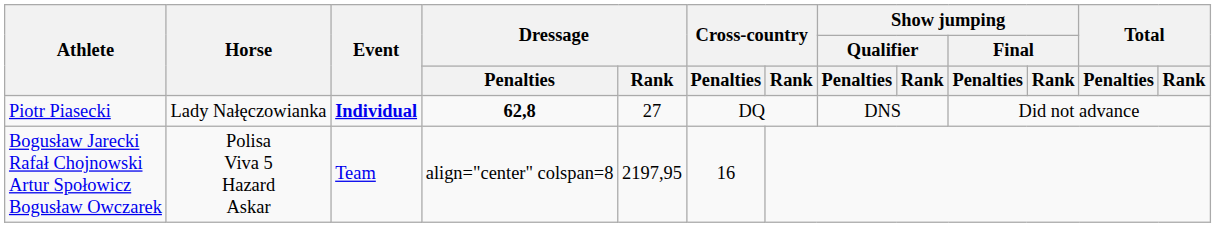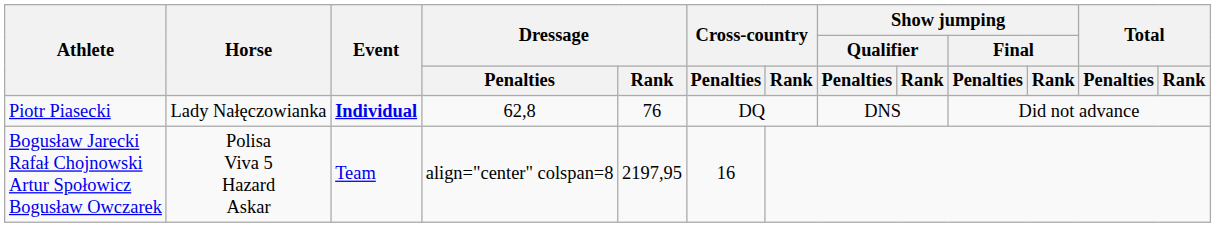(520, 111) bold -> (520, 111) normal
(652, 111) 27 -> (652, 111) 76
